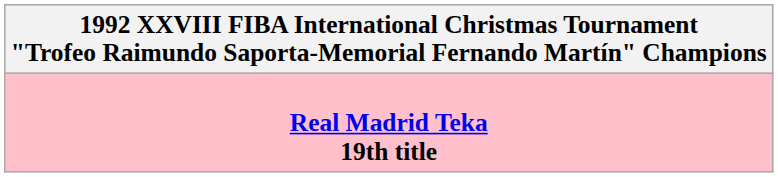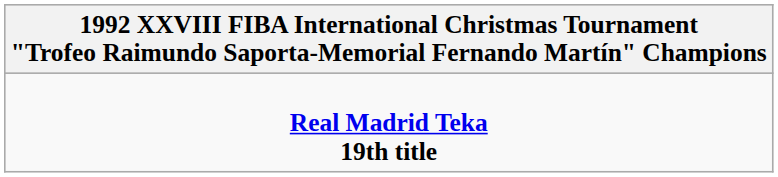(389, 136) pink background -> (389, 136) no background
